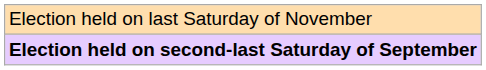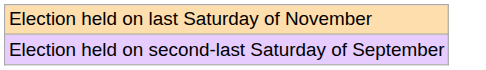(243, 49) bold -> (227, 49) normal
